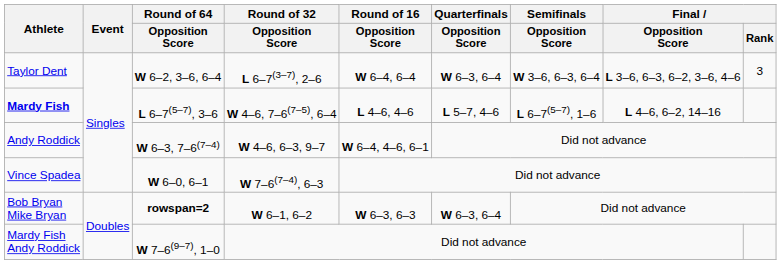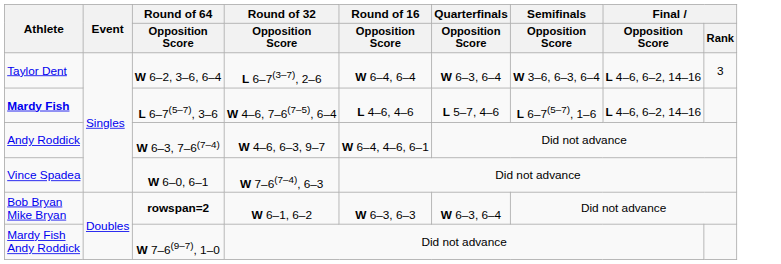(673, 77) L 3–6, 6–3, 6–2, 3–6, 4–6 -> (653, 77) L 4–6, 6–2, 14–16
